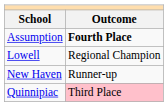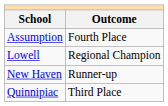(100, 37) bold -> (97, 37) normal
(95, 92) pink background -> (95, 92) no background
